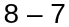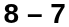(35, 13) normal -> (35, 13) bold
